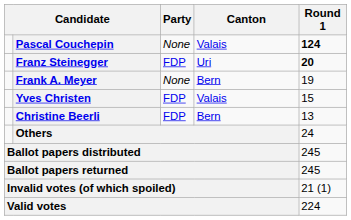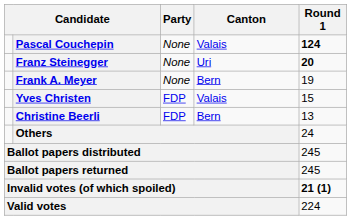(174, 62) FDP -> (177, 62) None
(316, 188) normal -> (316, 188) bold
